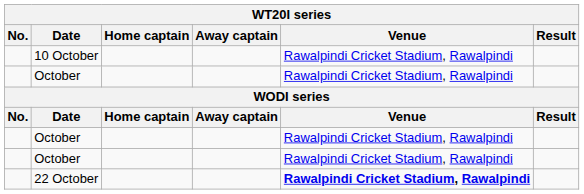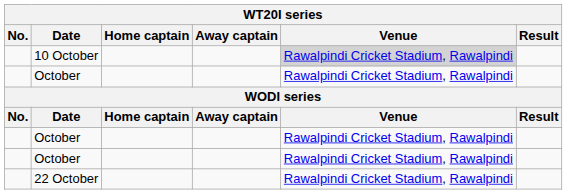(398, 55) no background -> (398, 55) lightgrey background
(407, 179) bold -> (398, 179) normal
